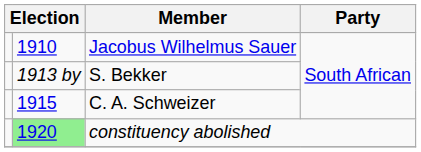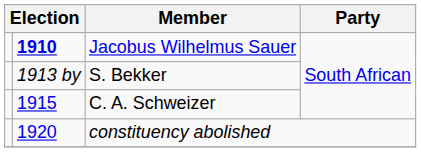(37, 47) normal -> (37, 47) bold
(37, 132) lightgreen background -> (37, 132) no background
